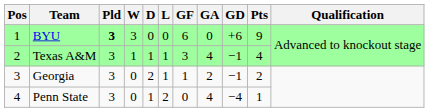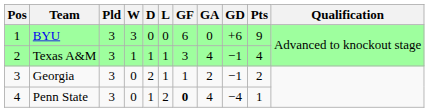(112, 35) bold -> (112, 35) normal
(185, 96) normal -> (185, 96) bold
